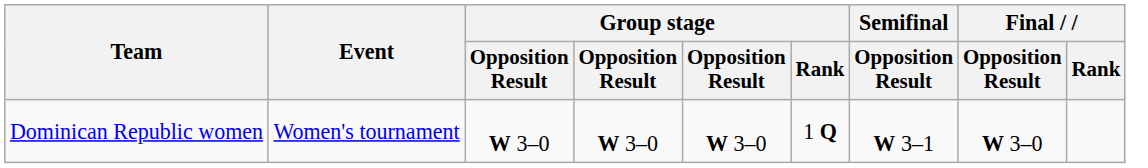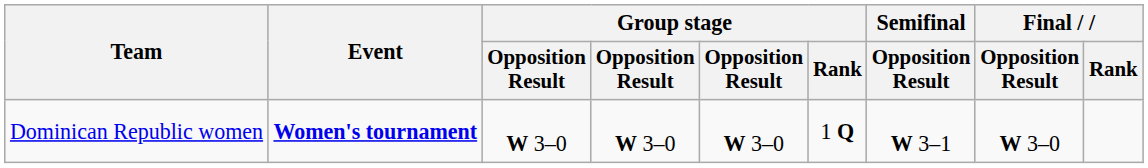(367, 131) normal -> (375, 131) bold
